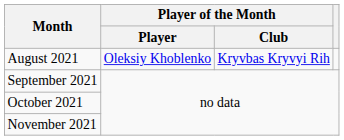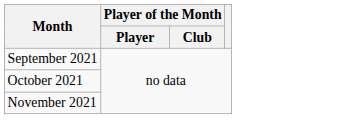- row: (43, 59)
